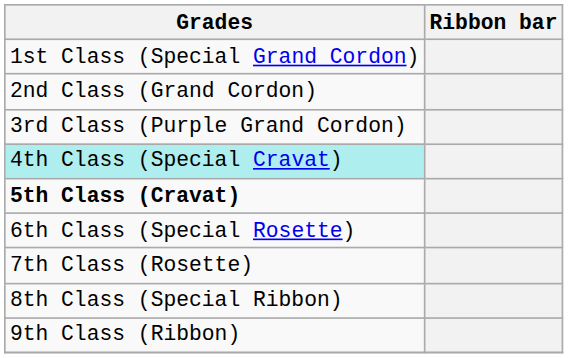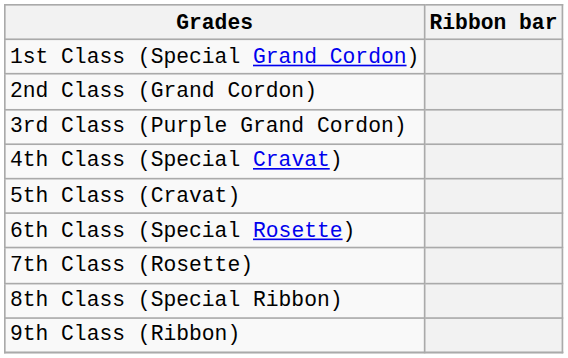(176, 161) paleturquoise background -> (176, 161) no background
(125, 196) bold -> (125, 196) normal
